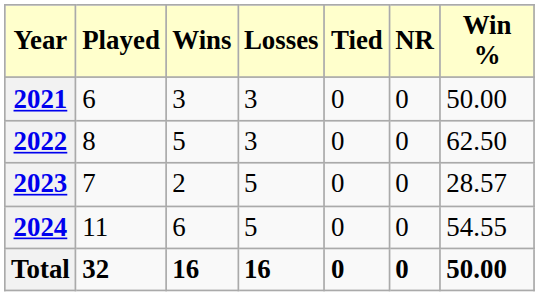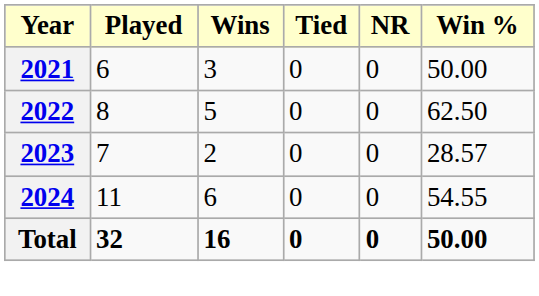- column: (281, 40)
